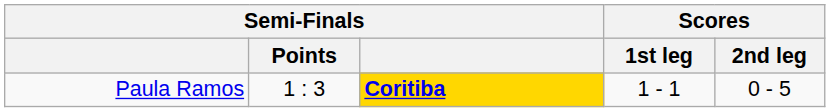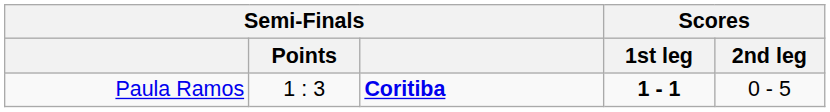(405, 89) gold background -> (405, 89) no background
(659, 89) normal -> (659, 89) bold
